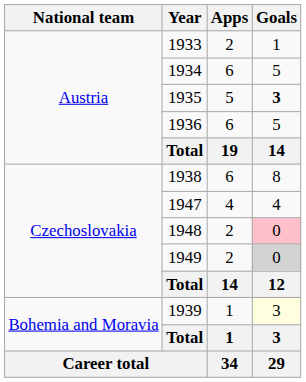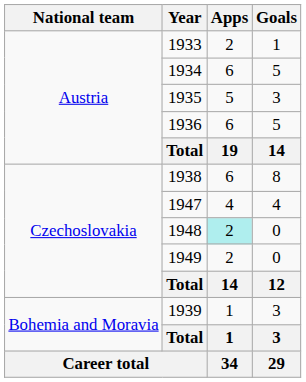(276, 97) bold -> (276, 97) normal
(230, 230) no background -> (230, 230) paleturquoise background
(276, 230) pink background -> (276, 230) no background
(276, 257) lightgrey background -> (276, 257) no background
(276, 310) lightyellow background -> (276, 310) no background
